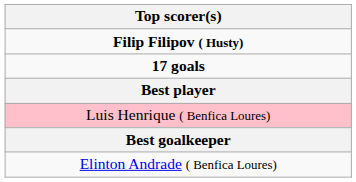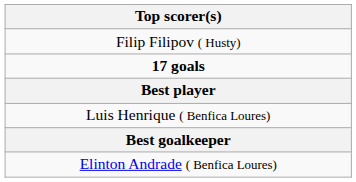(178, 41) bold -> (178, 41) normal
(178, 115) pink background -> (178, 115) no background
